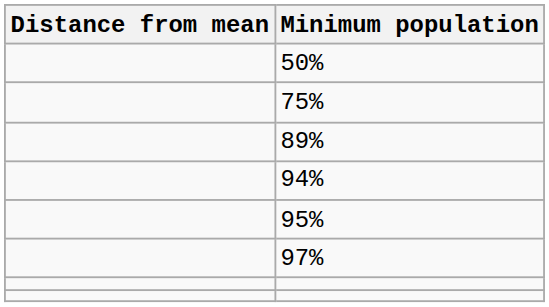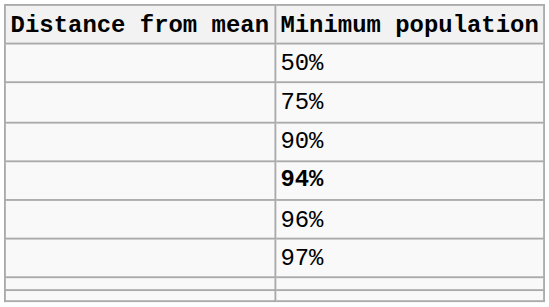(302, 141) 89% -> (302, 141) 90%
(302, 180) normal -> (302, 180) bold
(302, 219) 95% -> (302, 219) 96%
